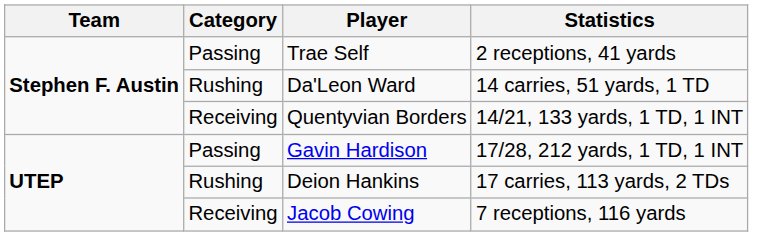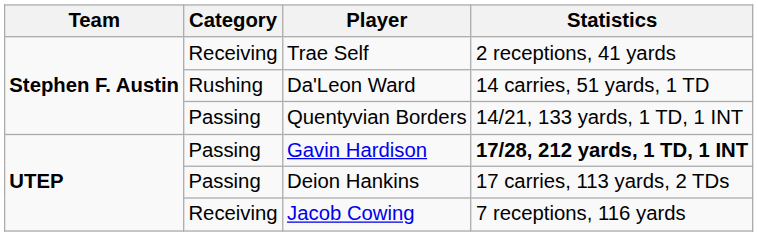(225, 53) Passing -> (233, 53) Receiving
(233, 117) Receiving -> (225, 117) Passing
(610, 149) normal -> (612, 149) bold
(226, 182) Rushing -> (225, 182) Passing
